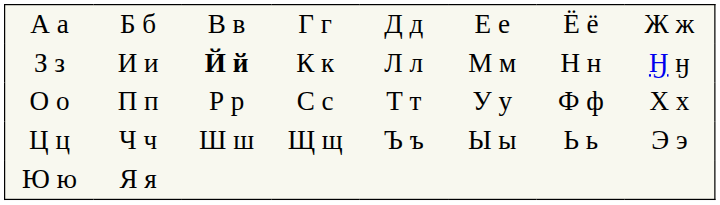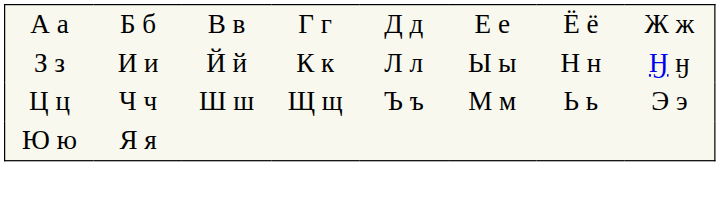(227, 63) bold -> (227, 63) normal
(492, 63) М м -> (492, 63) Ы ы
- row: (49, 101)
(492, 140) Ы ы -> (492, 101) М м
